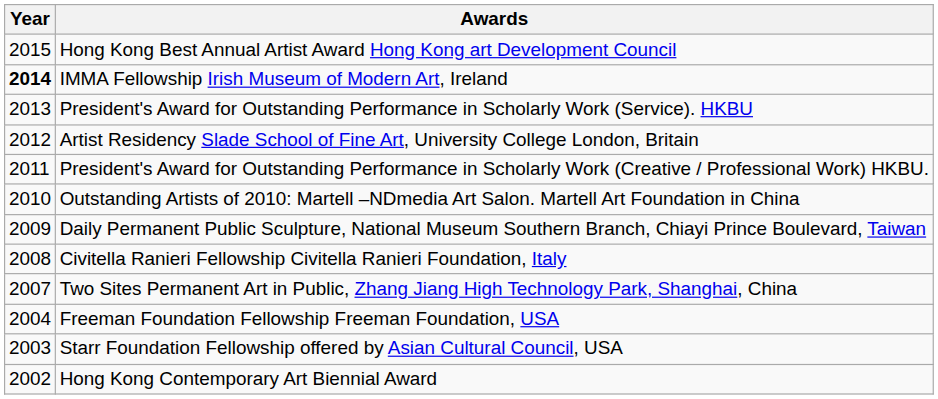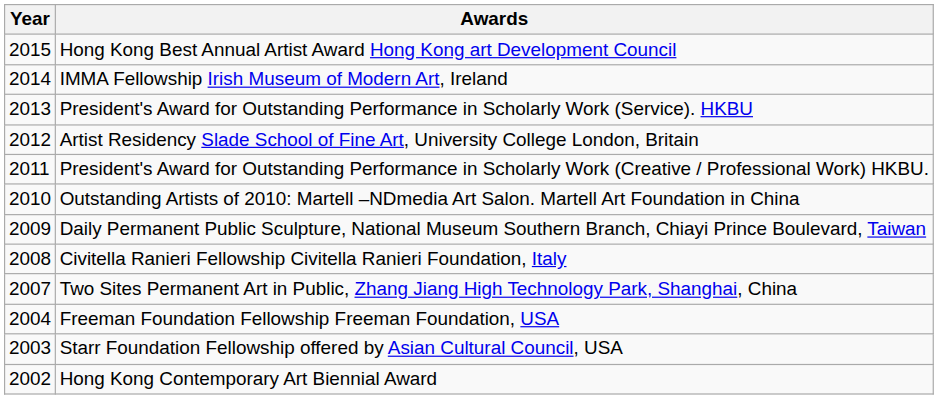(30, 79) bold -> (30, 79) normal
